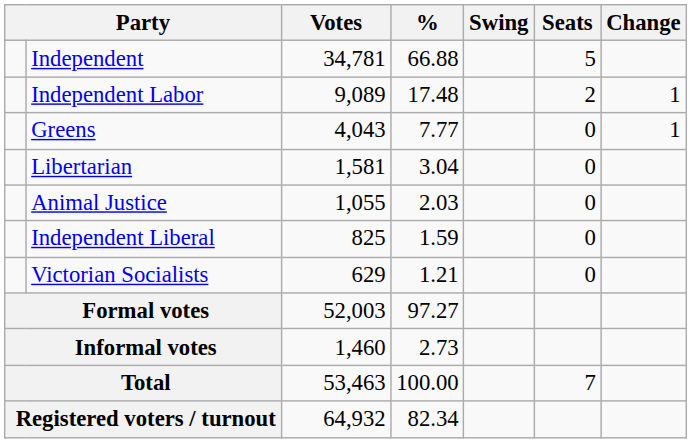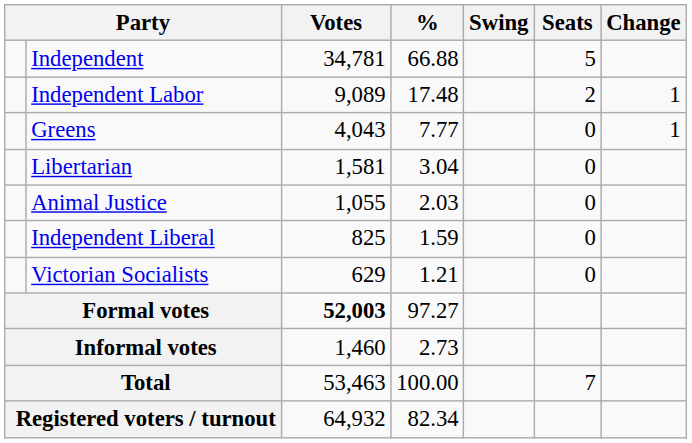(354, 310) normal -> (354, 310) bold
